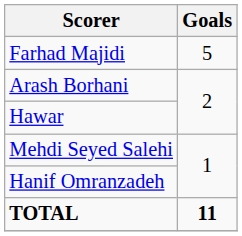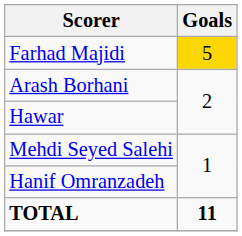(207, 52) no background -> (207, 52) gold background
